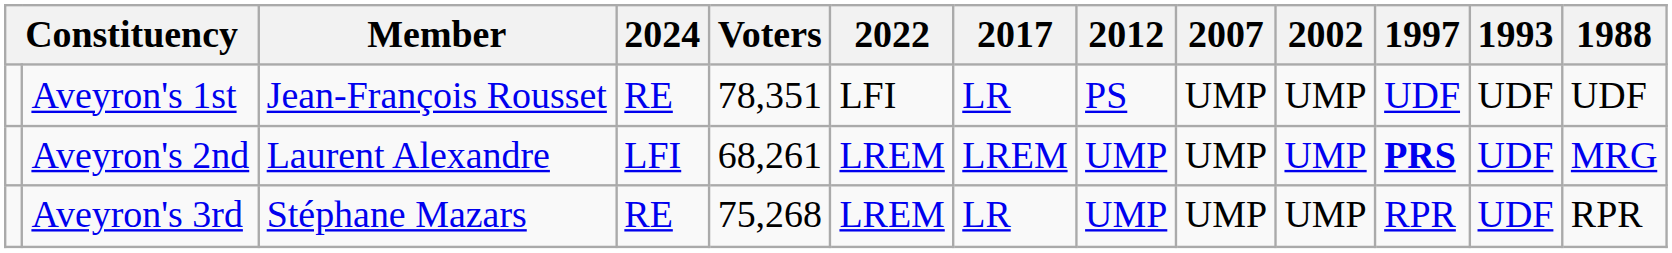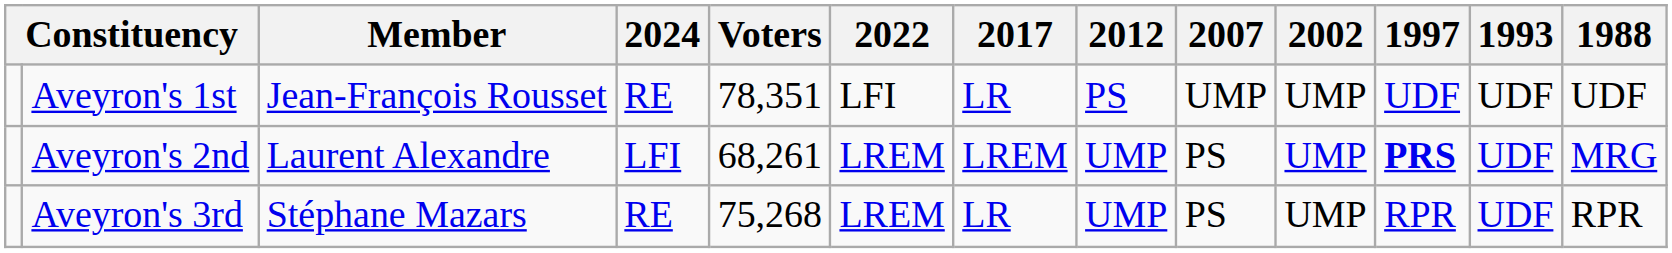(1226, 154) UMP -> (1206, 154) PS
(1226, 214) UMP -> (1206, 214) PS
